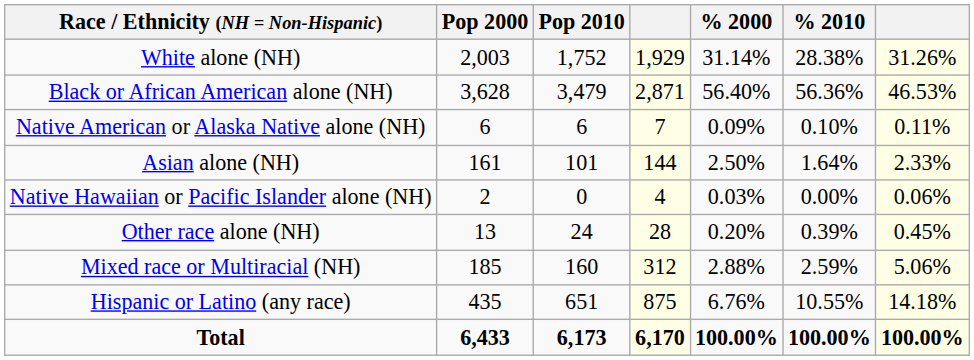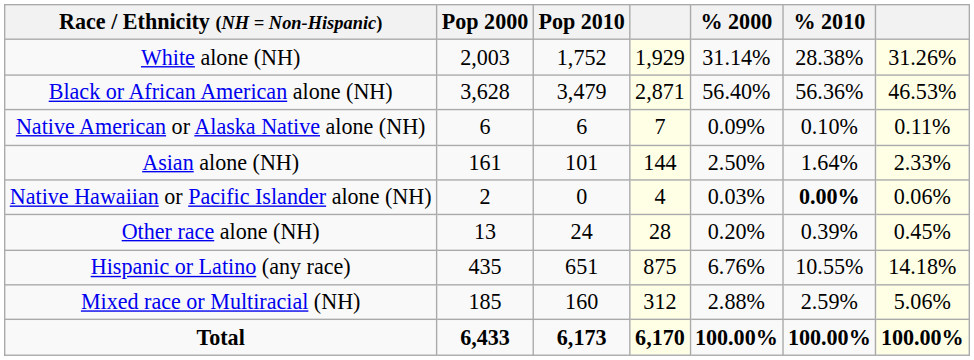(829, 197) normal -> (829, 197) bold
rows swapped: (221, 267) <-> (221, 302)
